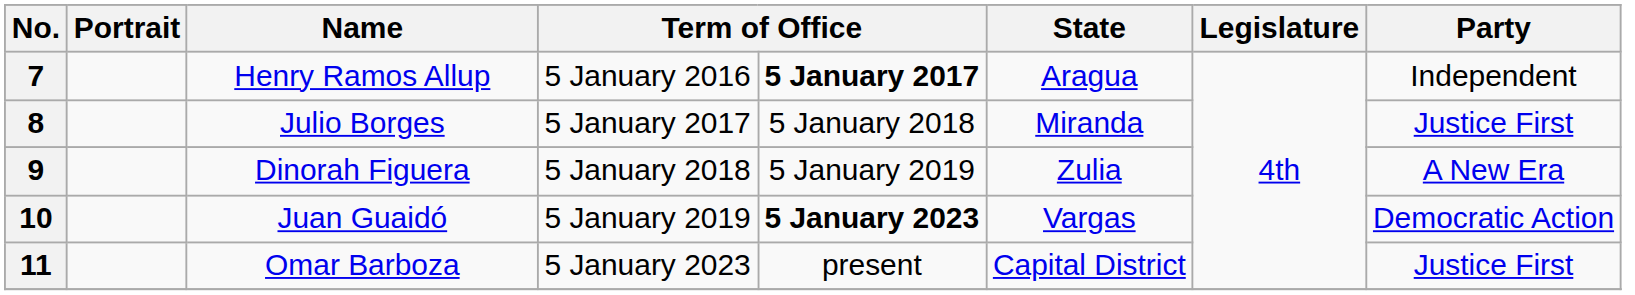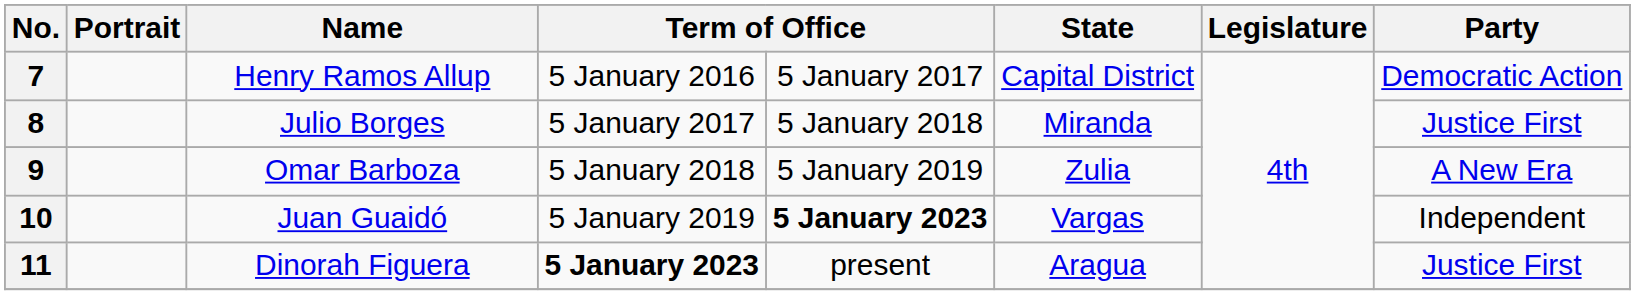(872, 75) bold -> (880, 75) normal
(1089, 75) Aragua -> (1098, 75) Capital District
(1493, 75) Independent -> (1502, 75) Democratic Action
(362, 170) Dinorah Figuera -> (362, 170) Omar Barboza
(1494, 218) Democratic Action -> (1502, 218) Independent
(362, 265) Omar Barboza -> (362, 265) Dinorah Figuera
(648, 265) normal -> (652, 265) bold
(1089, 265) Capital District -> (1098, 265) Aragua
